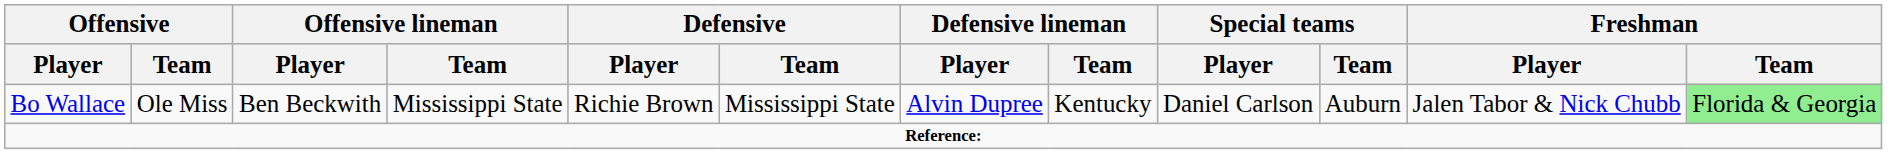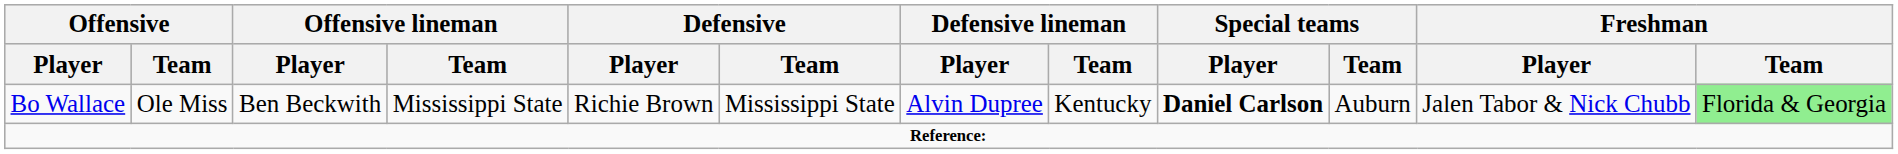(1238, 103) normal -> (1243, 103) bold
